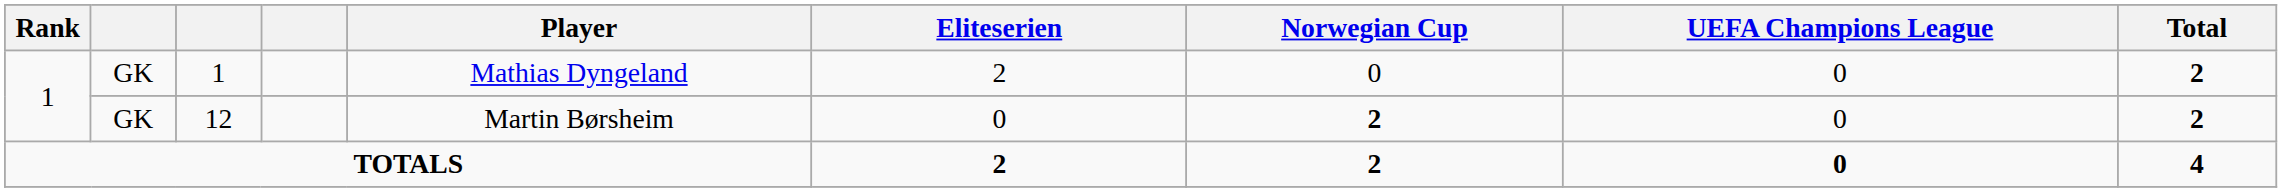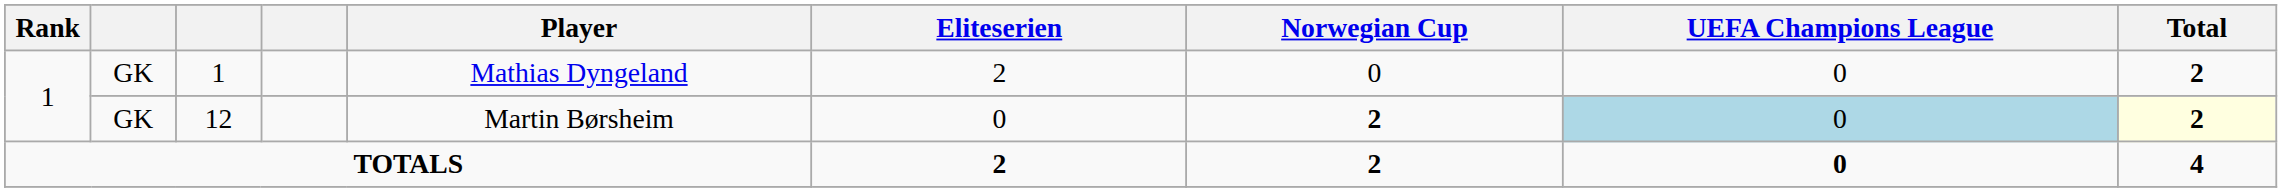(1840, 118) no background -> (1840, 118) lightblue background
(2197, 118) no background -> (2197, 118) lightyellow background
